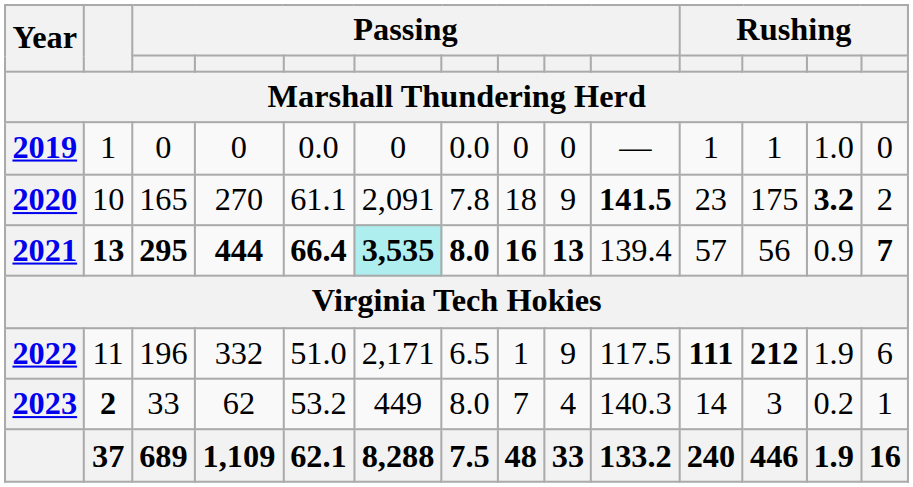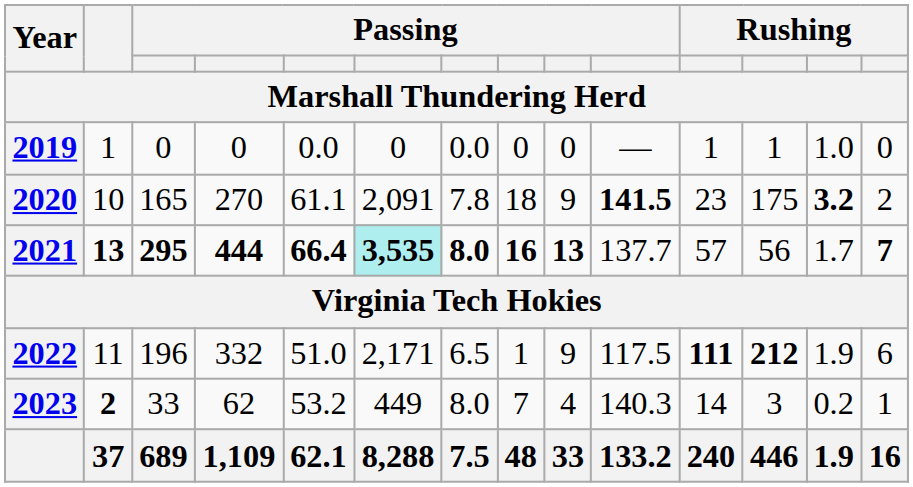(635, 250) 139.4 -> (635, 250) 137.7
(834, 250) 0.9 -> (834, 250) 1.7
